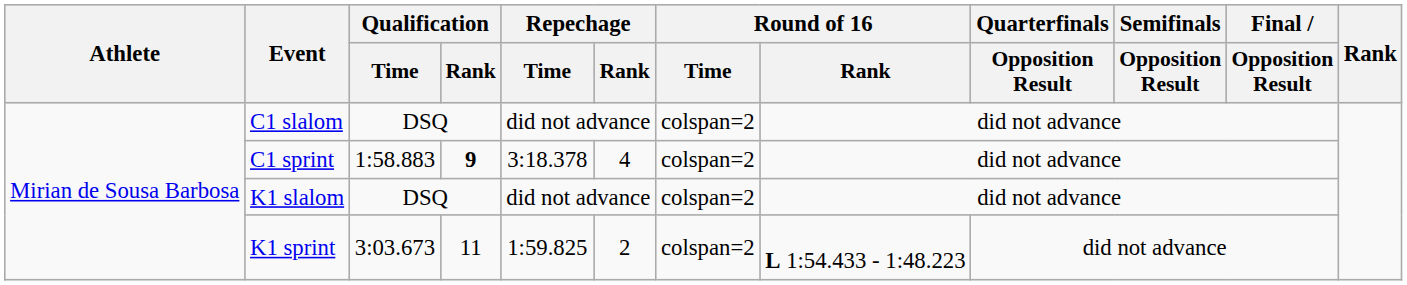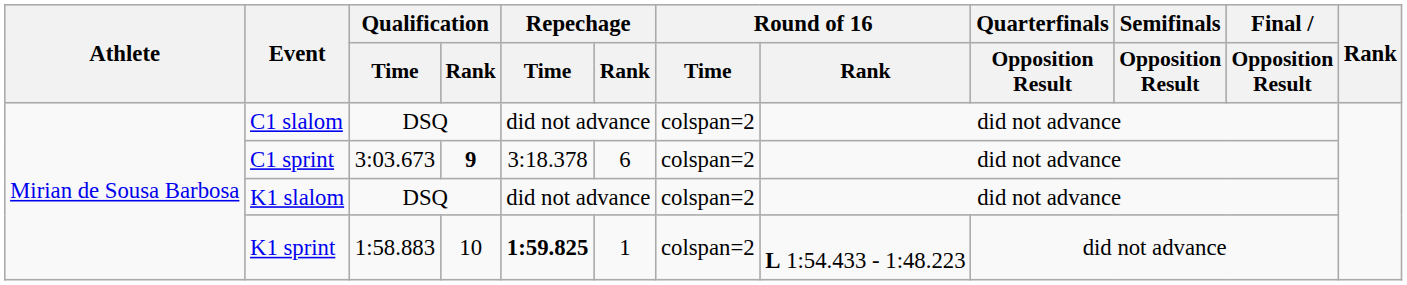(395, 159) 1:58.883 -> (395, 159) 3:03.673
(625, 159) 4 -> (625, 159) 6
(395, 247) 3:03.673 -> (395, 247) 1:58.883
(471, 247) 11 -> (471, 247) 10
(547, 247) normal -> (548, 247) bold
(625, 247) 2 -> (625, 247) 1
